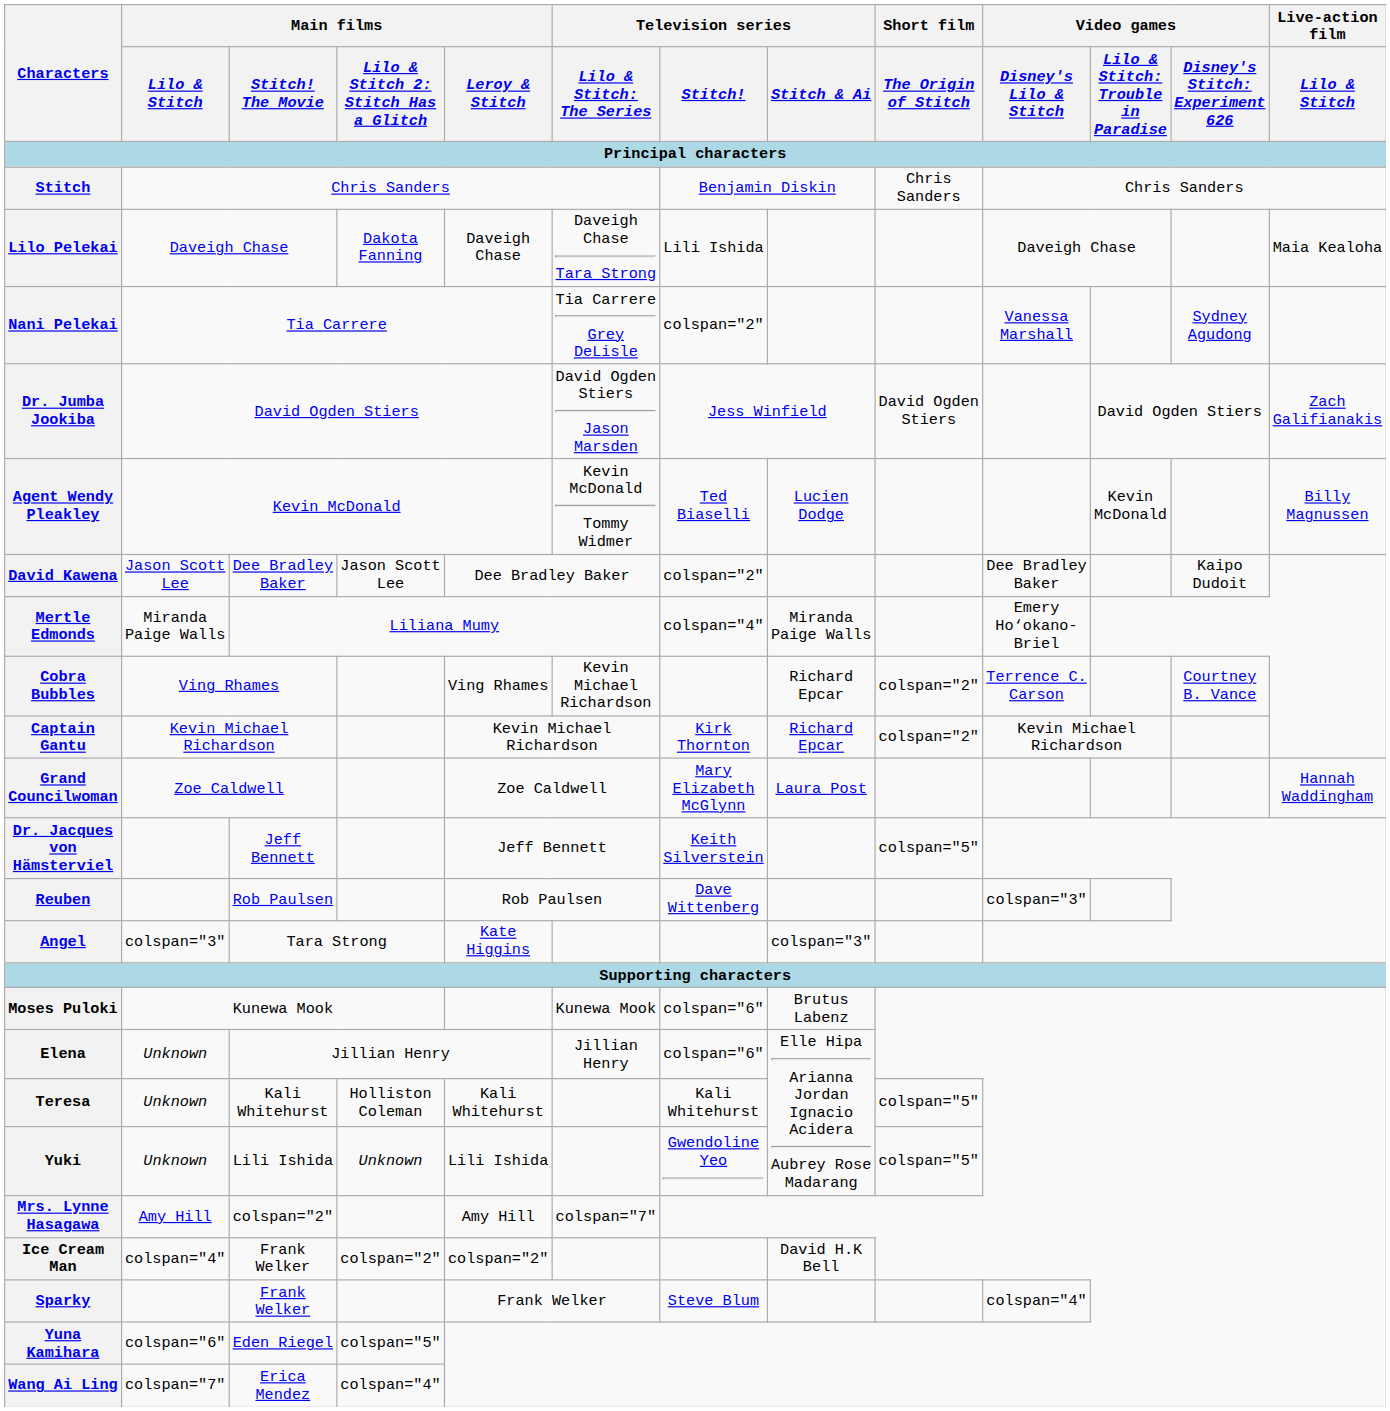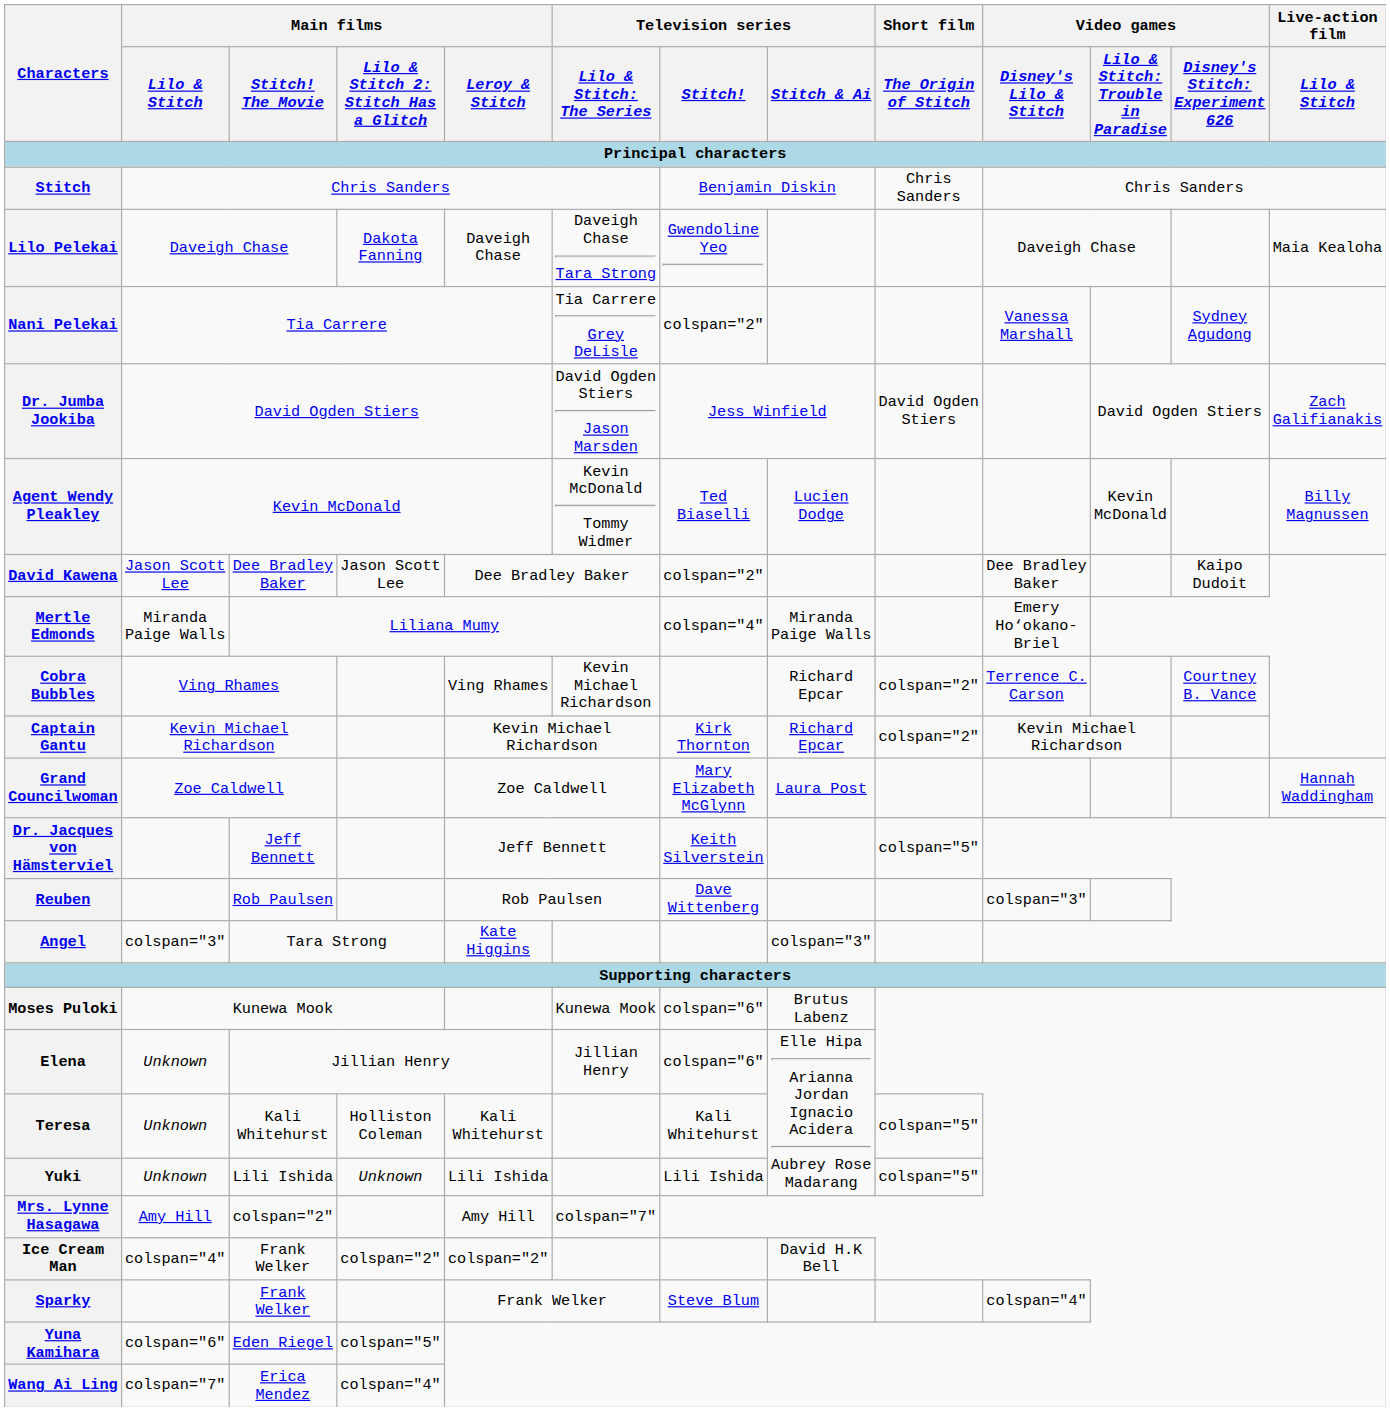(713, 248) Lili Ishida -> (713, 244) Gwendoline Yeo
(713, 1157) Gwendoline Yeo -> (713, 1176) Lili Ishida
